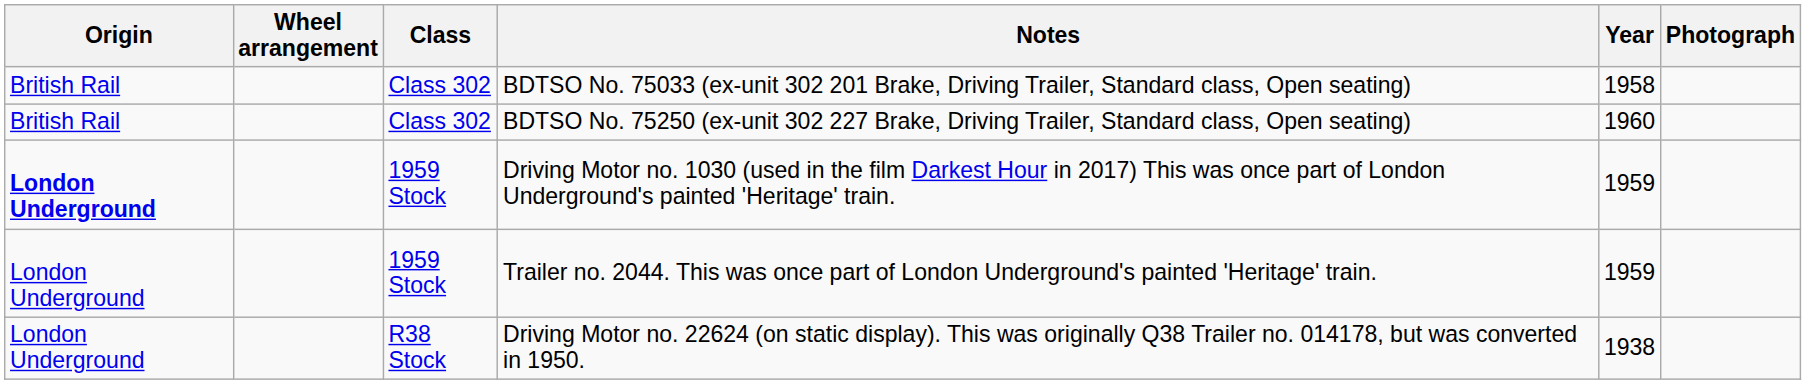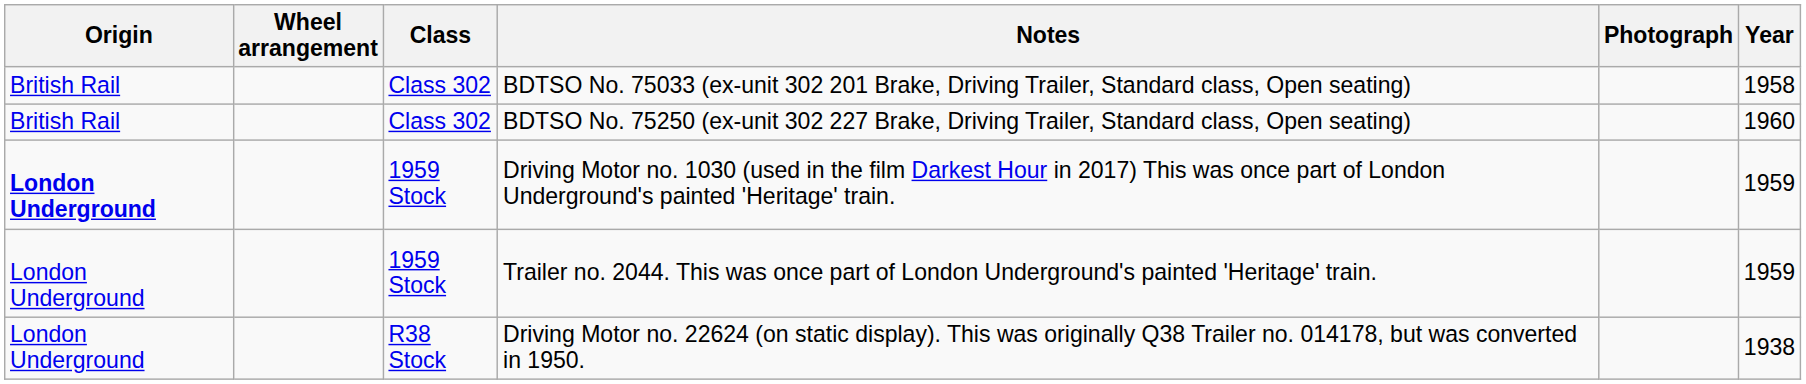columns swapped: (1630, 35) <-> (1730, 35)
